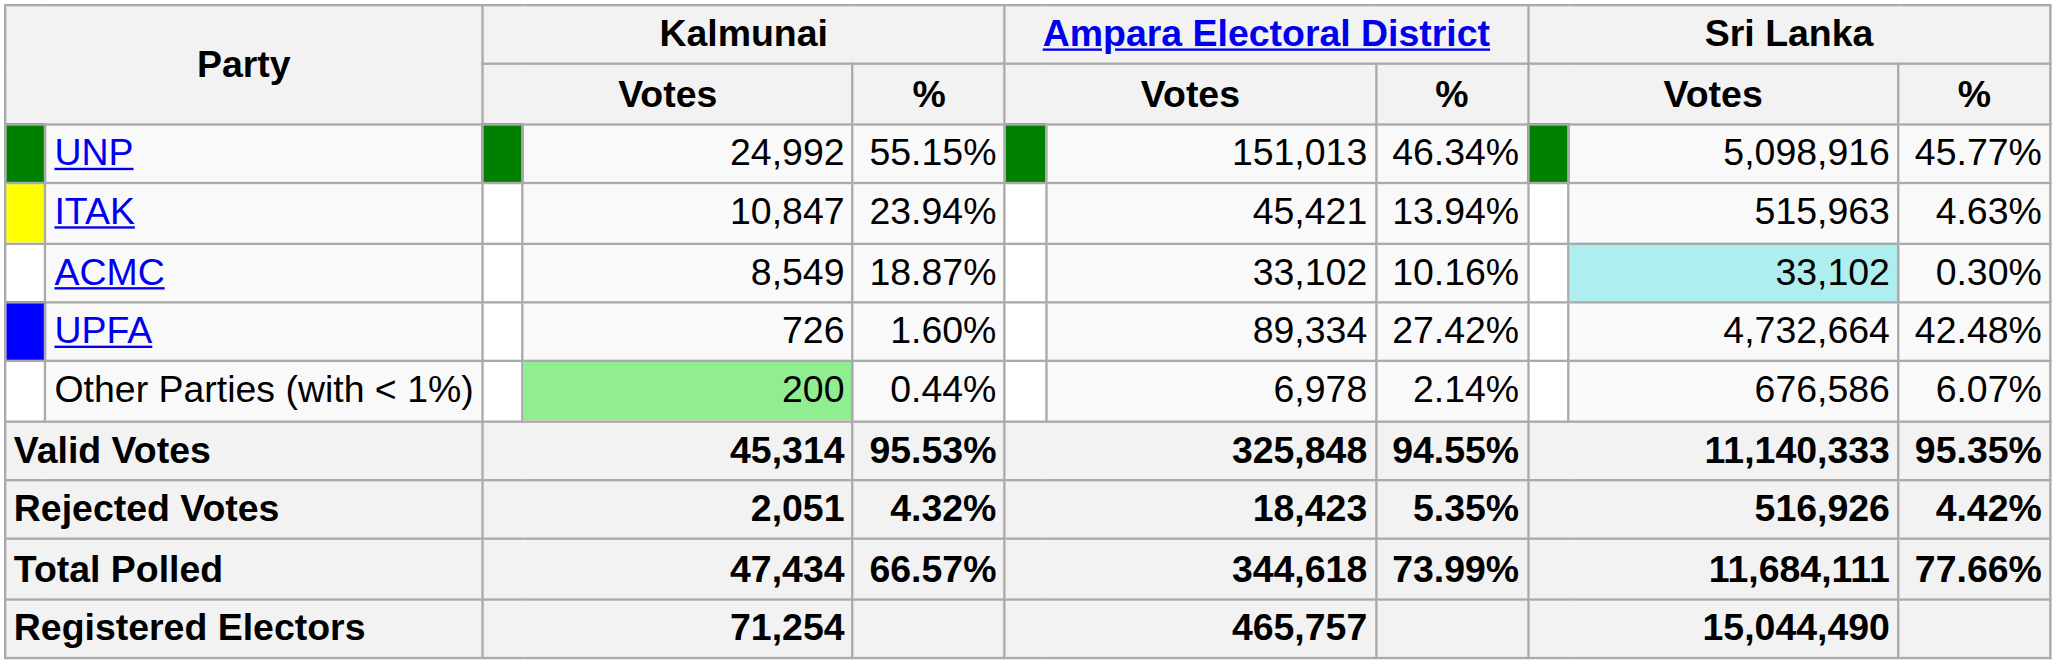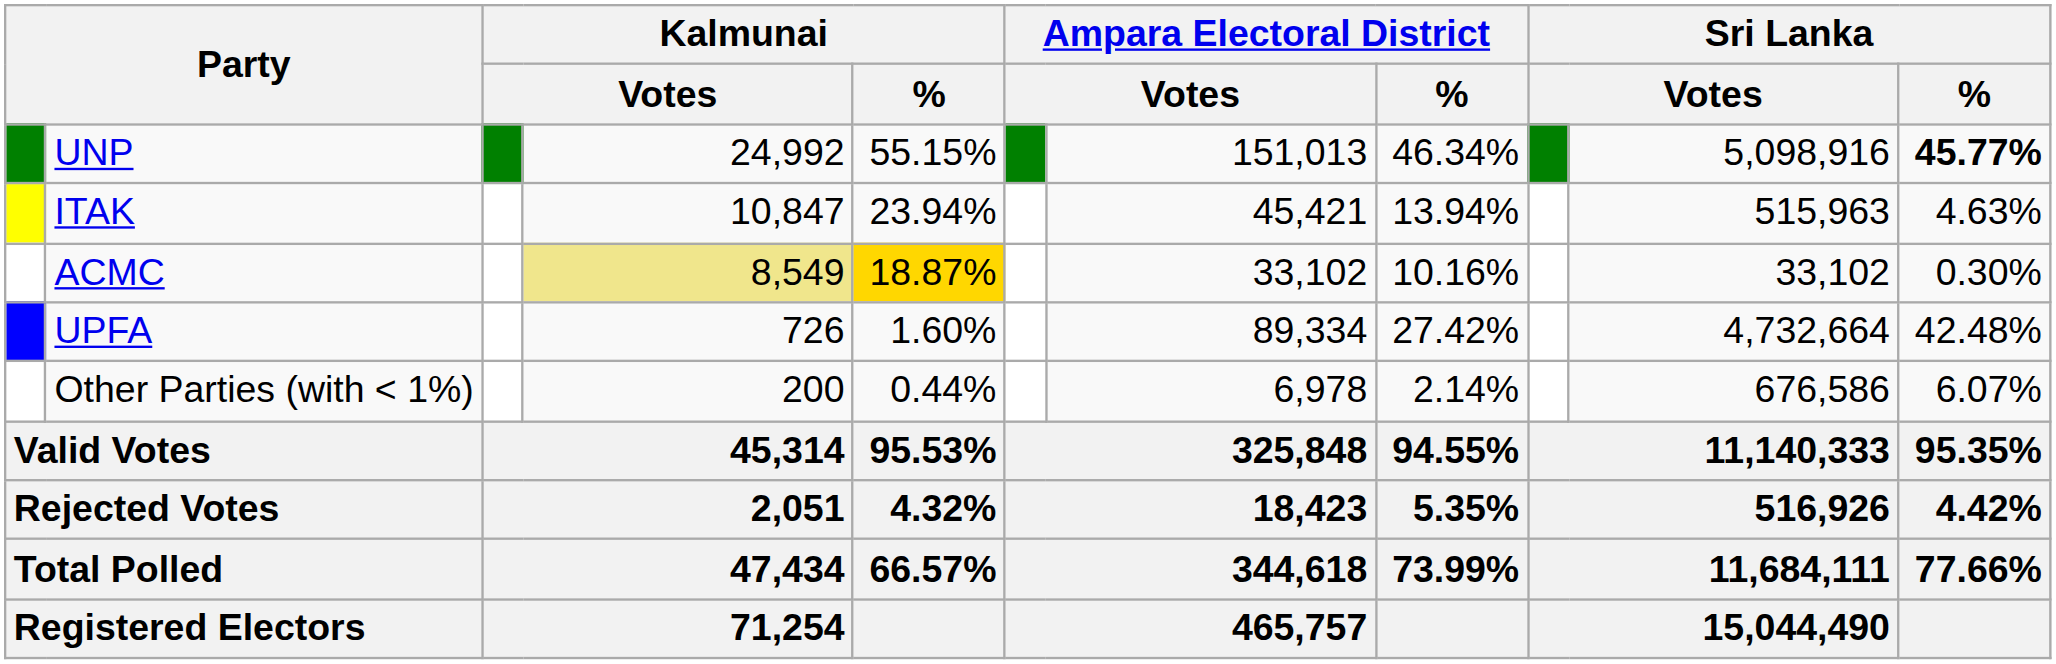(1978, 152) normal -> (1978, 152) bold
(798, 271) no background -> (798, 271) khaki background
(933, 271) no background -> (933, 271) gold background
(1833, 271) paleturquoise background -> (1833, 271) no background
(813, 390) lightgreen background -> (813, 390) no background
